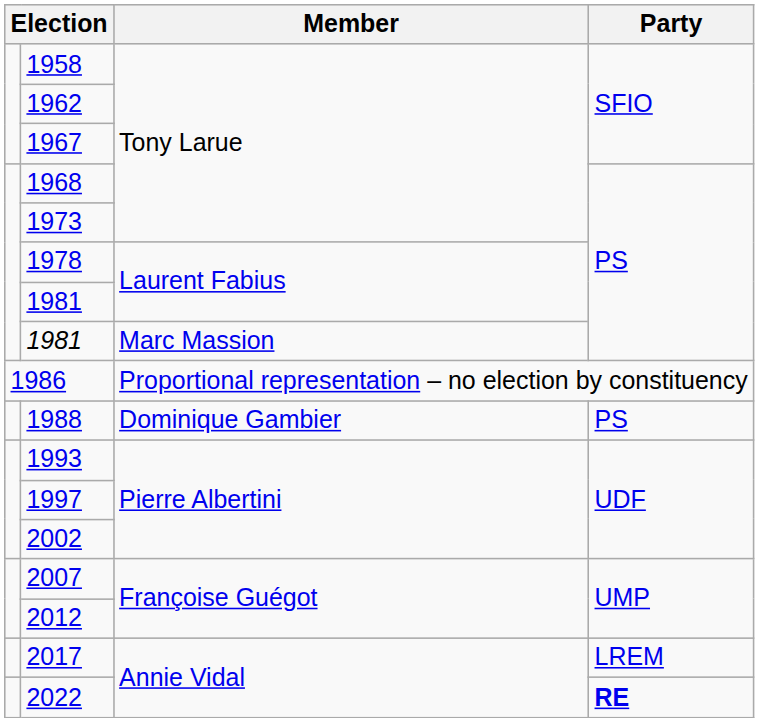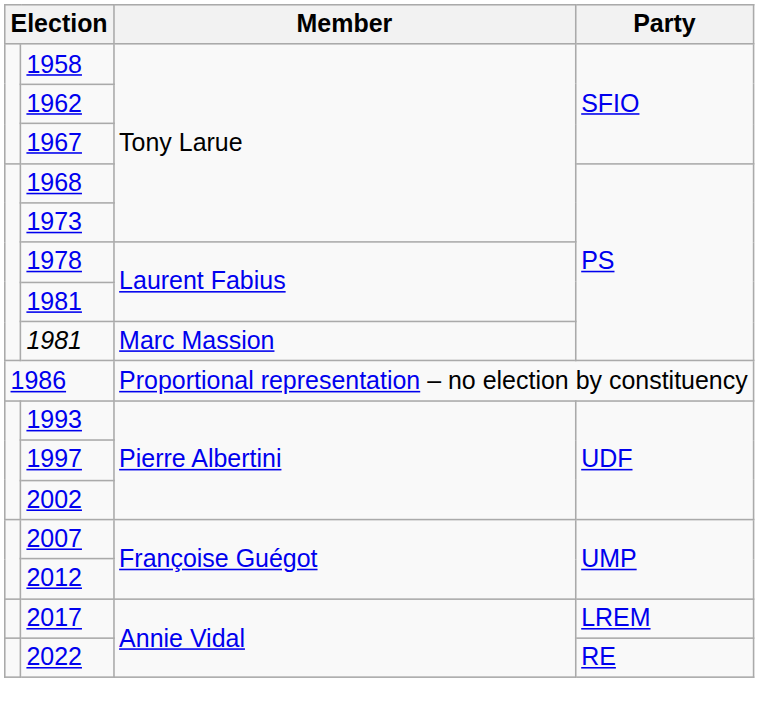- row: (54, 420)
(612, 697) bold -> (599, 657) normal
